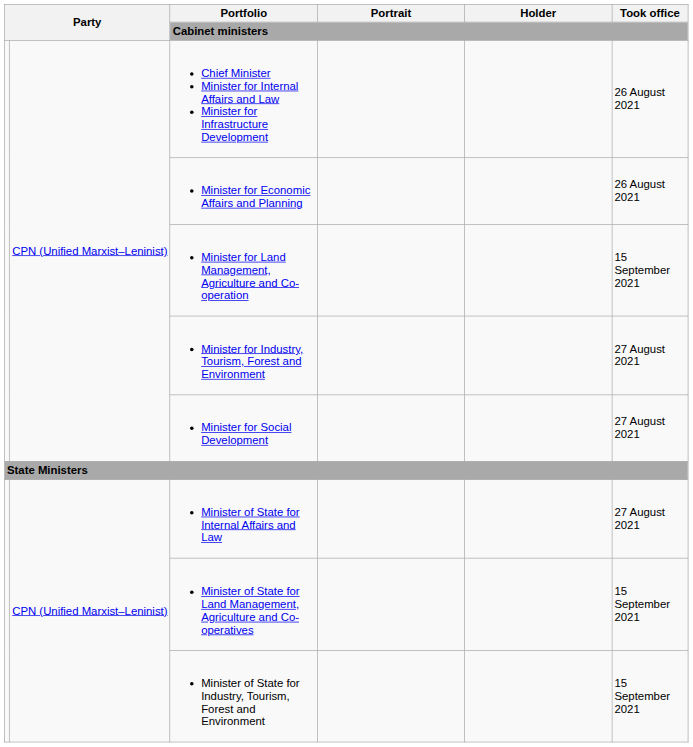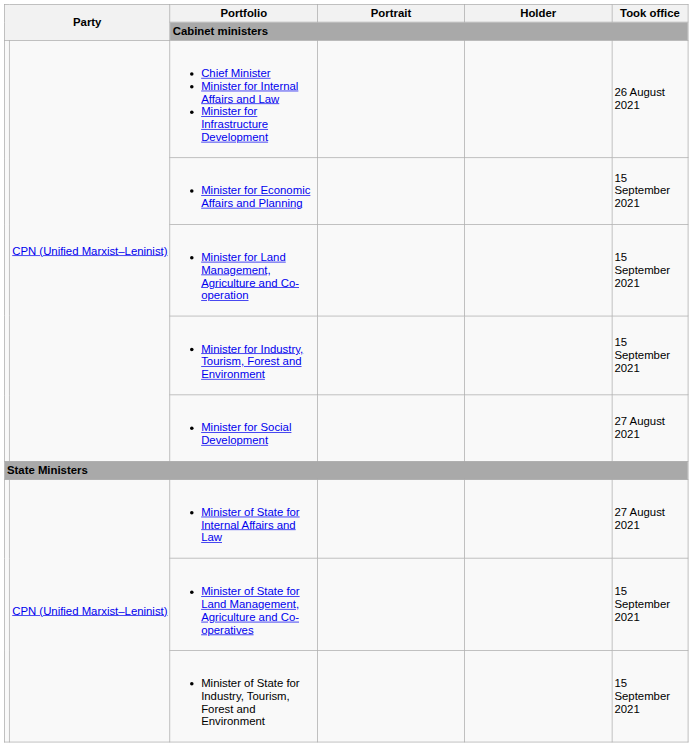(640, 191) 26 August 2021 -> (642, 191) 15 September 2021
(640, 355) 27 August 2021 -> (642, 355) 15 September 2021
